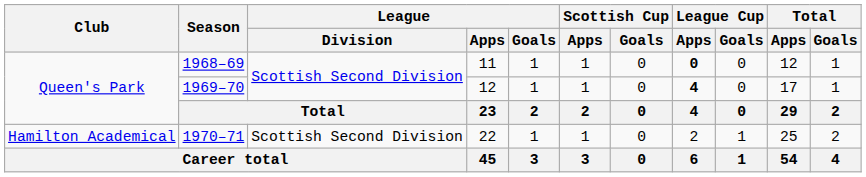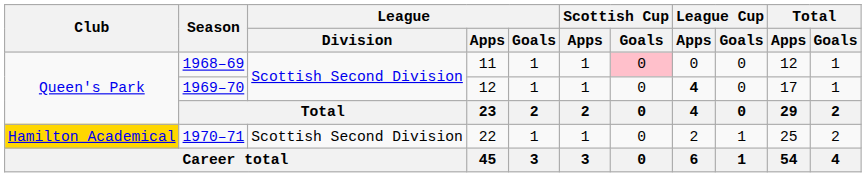(642, 64) no background -> (642, 64) pink background
(694, 64) bold -> (694, 64) normal
(92, 136) no background -> (92, 136) gold background
